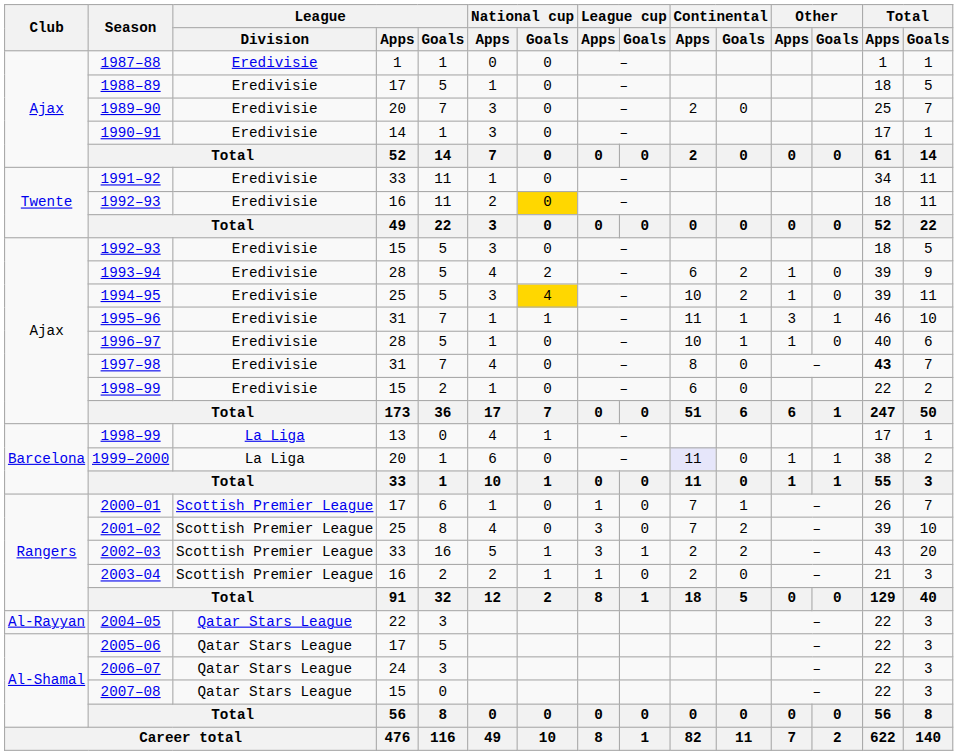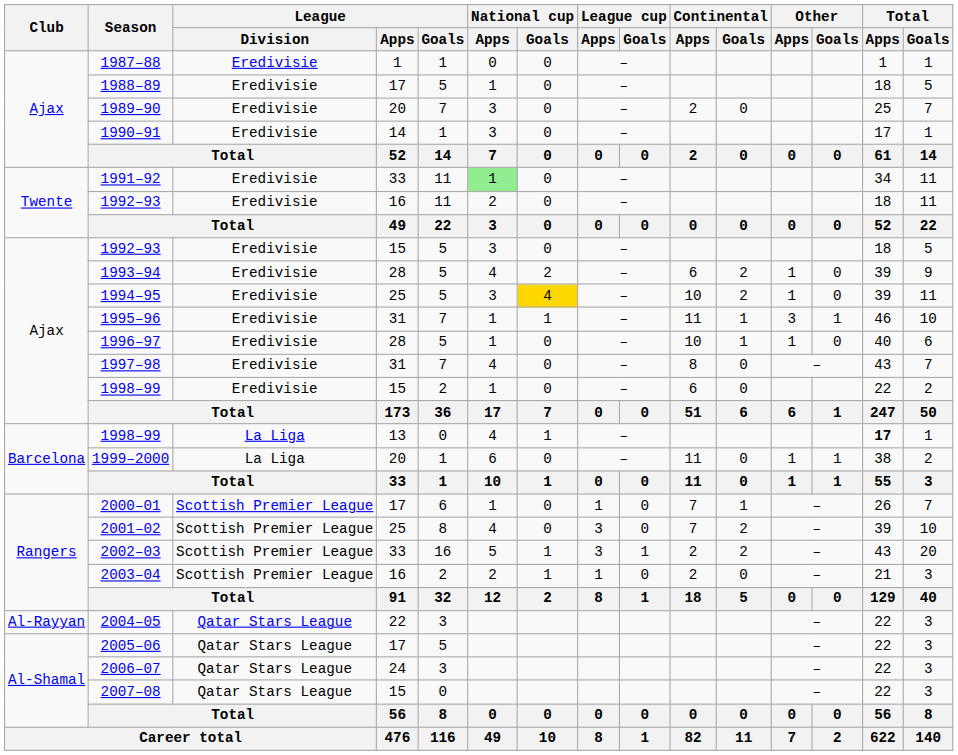(493, 179) no background -> (493, 179) lightgreen background
(547, 203) gold background -> (547, 203) no background
(883, 366) bold -> (883, 366) normal
(883, 436) normal -> (883, 436) bold
(693, 459) lavender background -> (693, 459) no background
